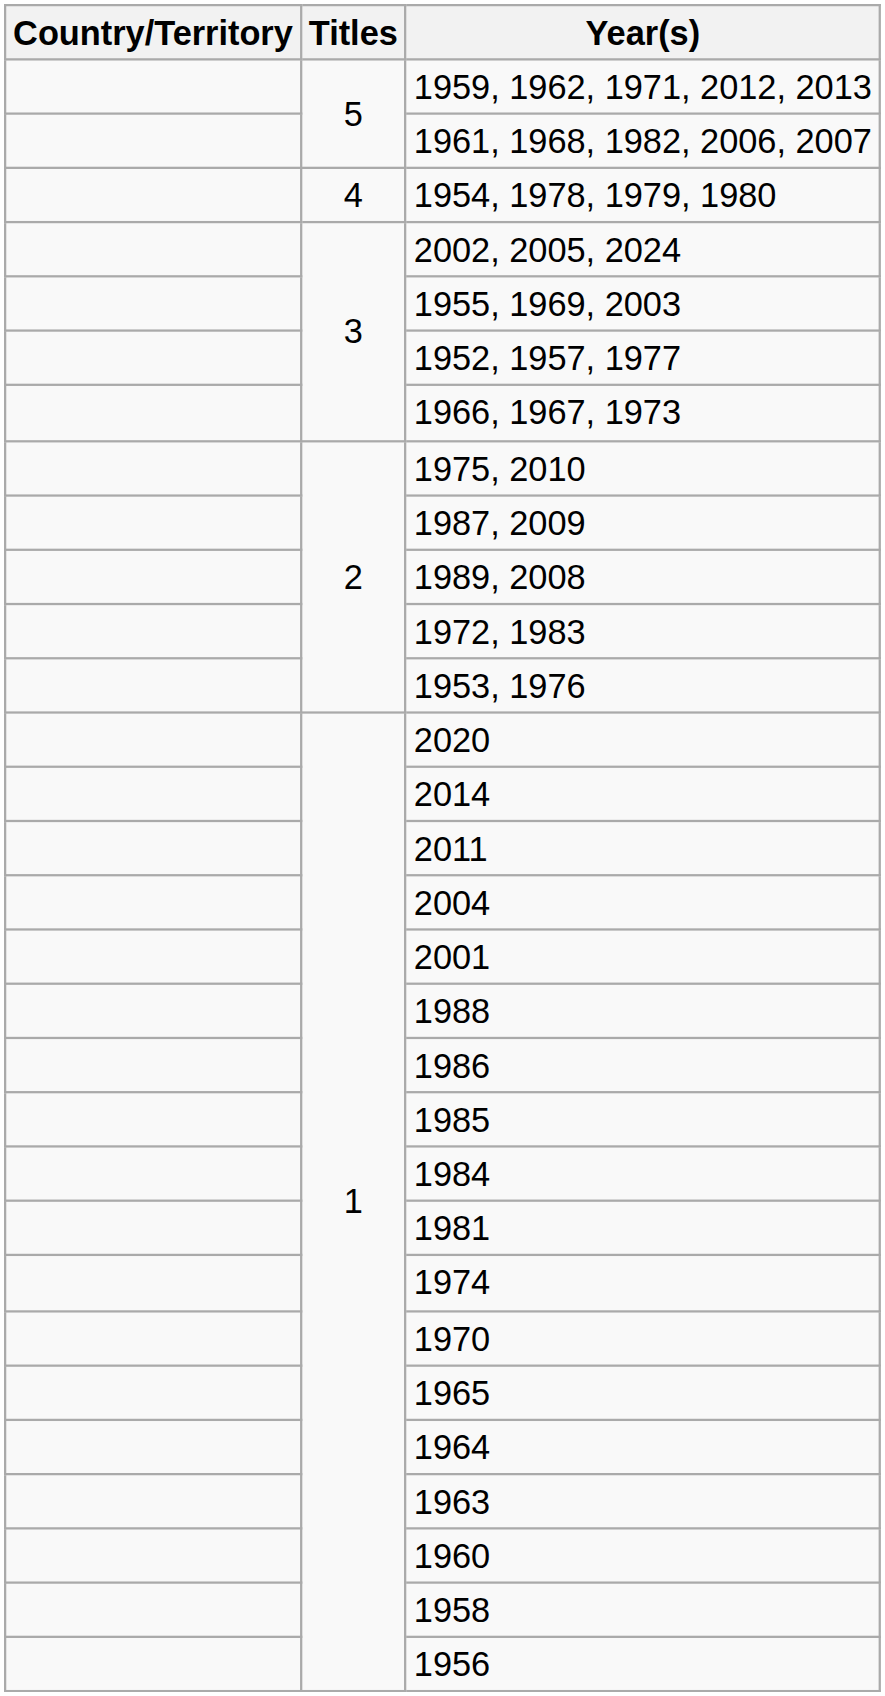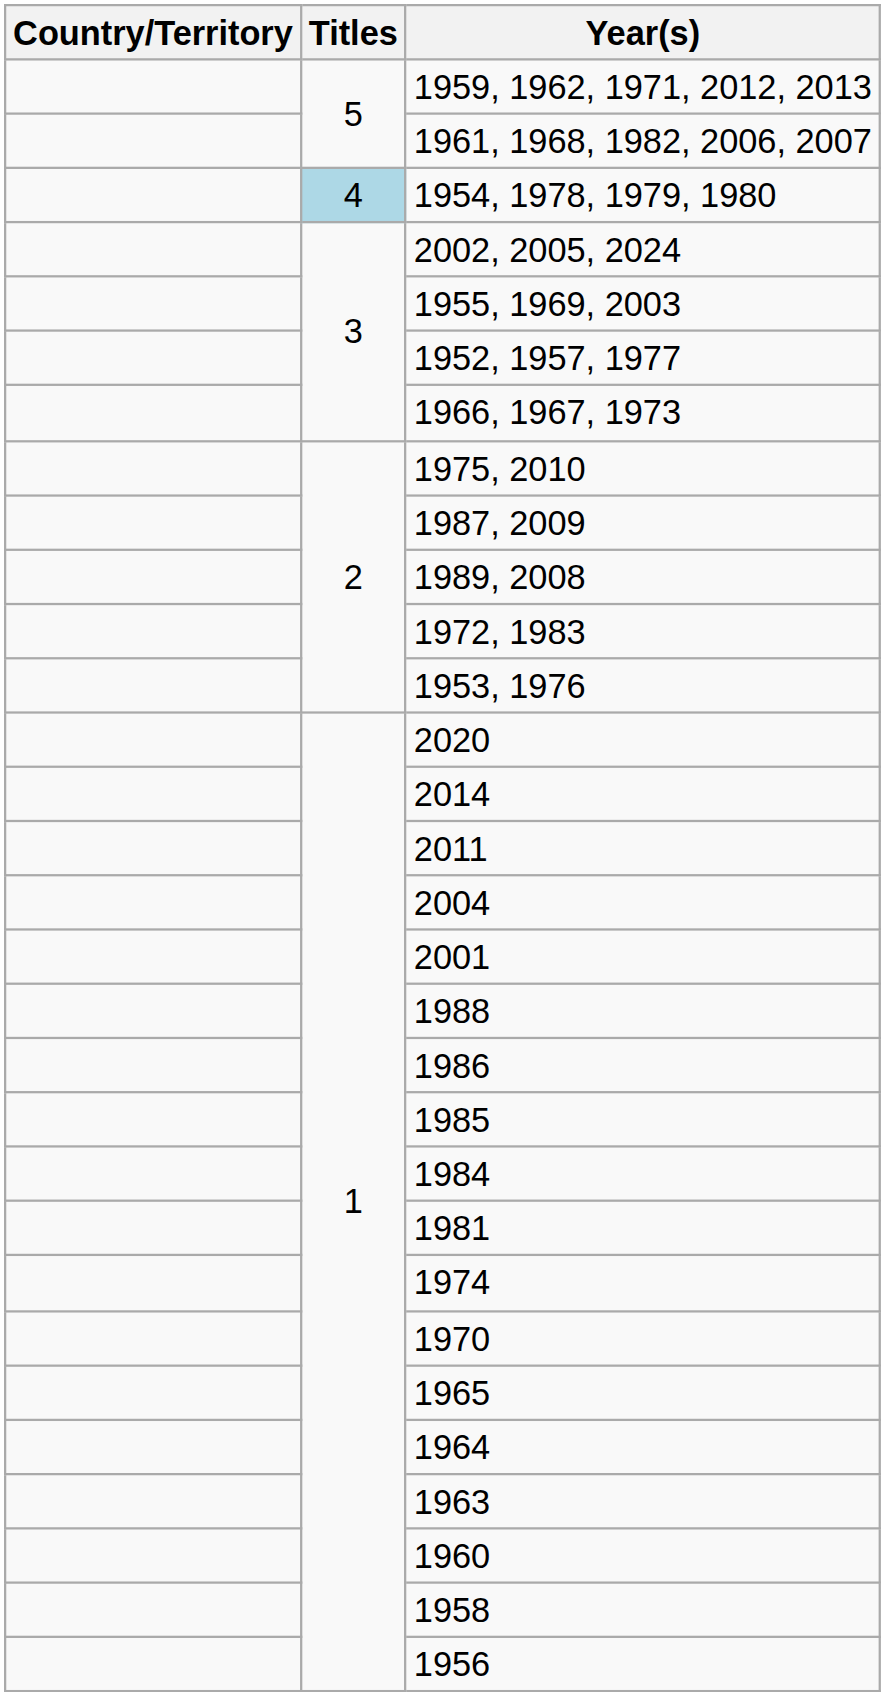(353, 196) no background -> (353, 196) lightblue background
